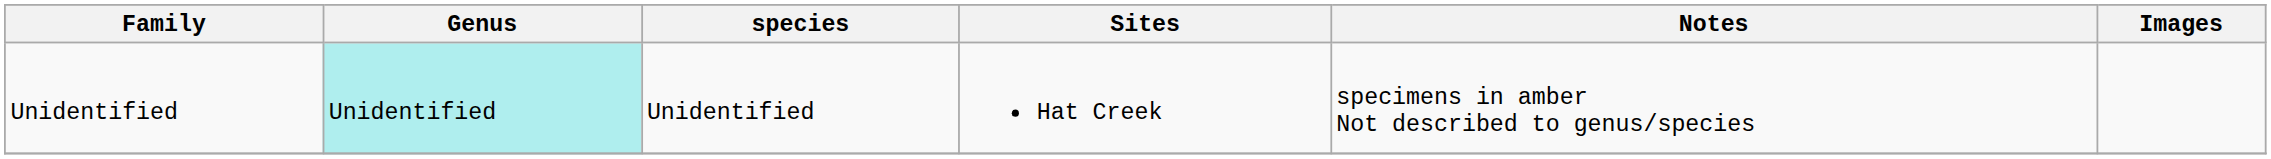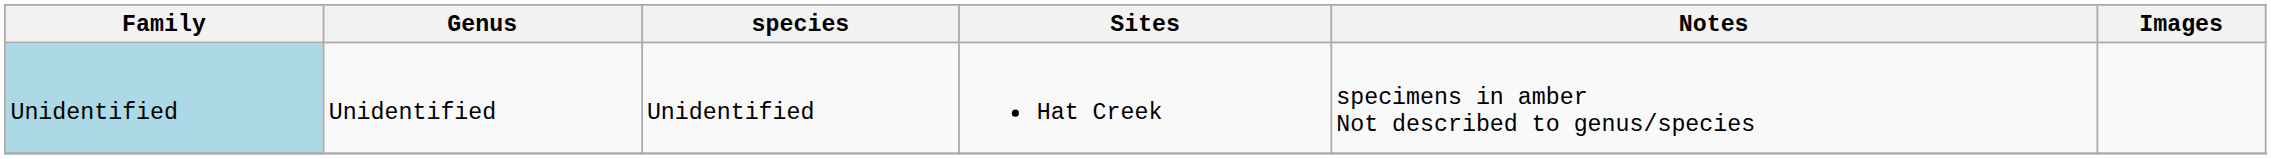(94, 112) no background -> (94, 112) lightblue background
(412, 112) paleturquoise background -> (412, 112) no background
